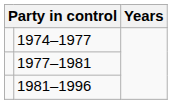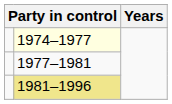(54, 39) no background -> (54, 39) lightyellow background
(54, 87) no background -> (54, 87) khaki background
